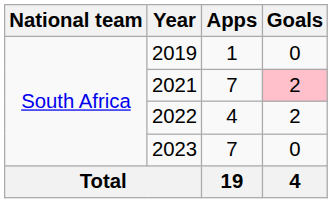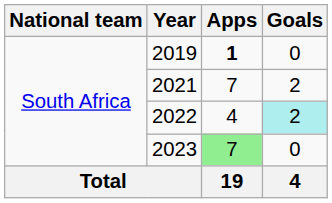(232, 52) normal -> (232, 52) bold
(295, 85) pink background -> (295, 85) no background
(295, 117) no background -> (295, 117) paleturquoise background
(232, 149) no background -> (232, 149) lightgreen background
